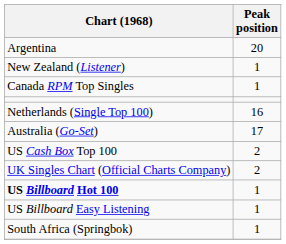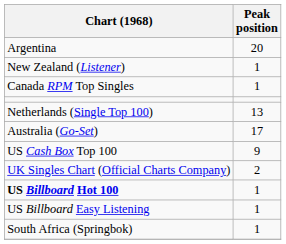(257, 111) 16 -> (257, 111) 13
(257, 151) 2 -> (257, 151) 9
